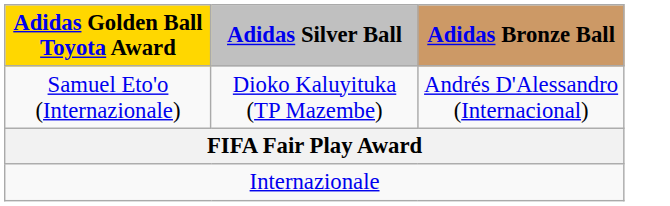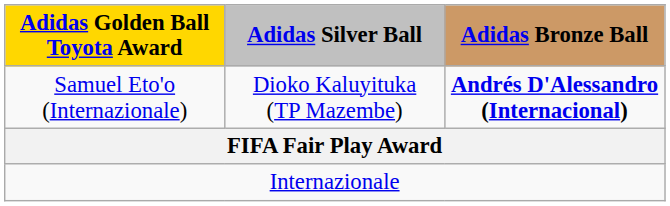(521, 96) normal -> (555, 96) bold
